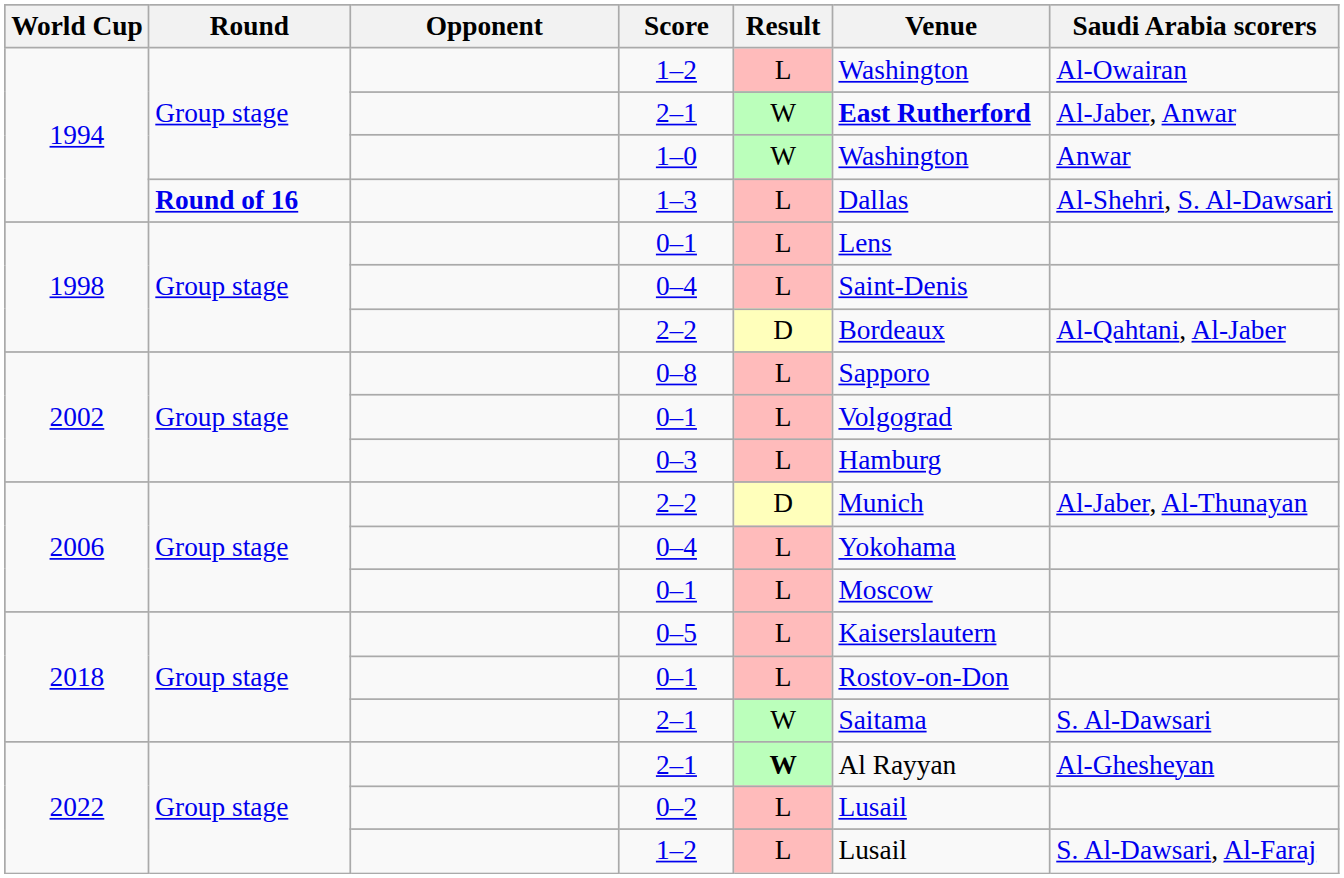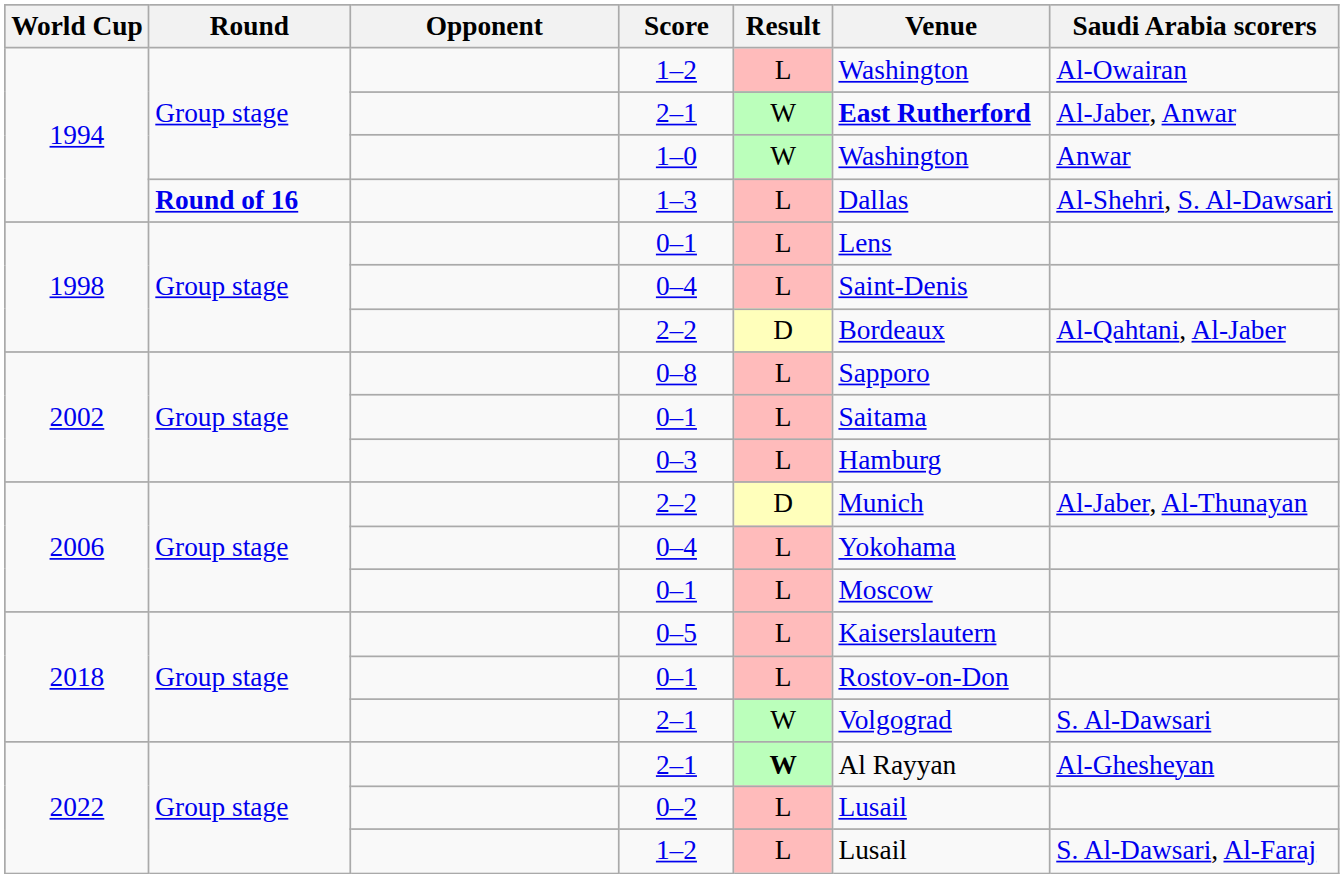(895, 416) Volgograd -> (883, 416) Saitama
(883, 720) Saitama -> (895, 720) Volgograd
